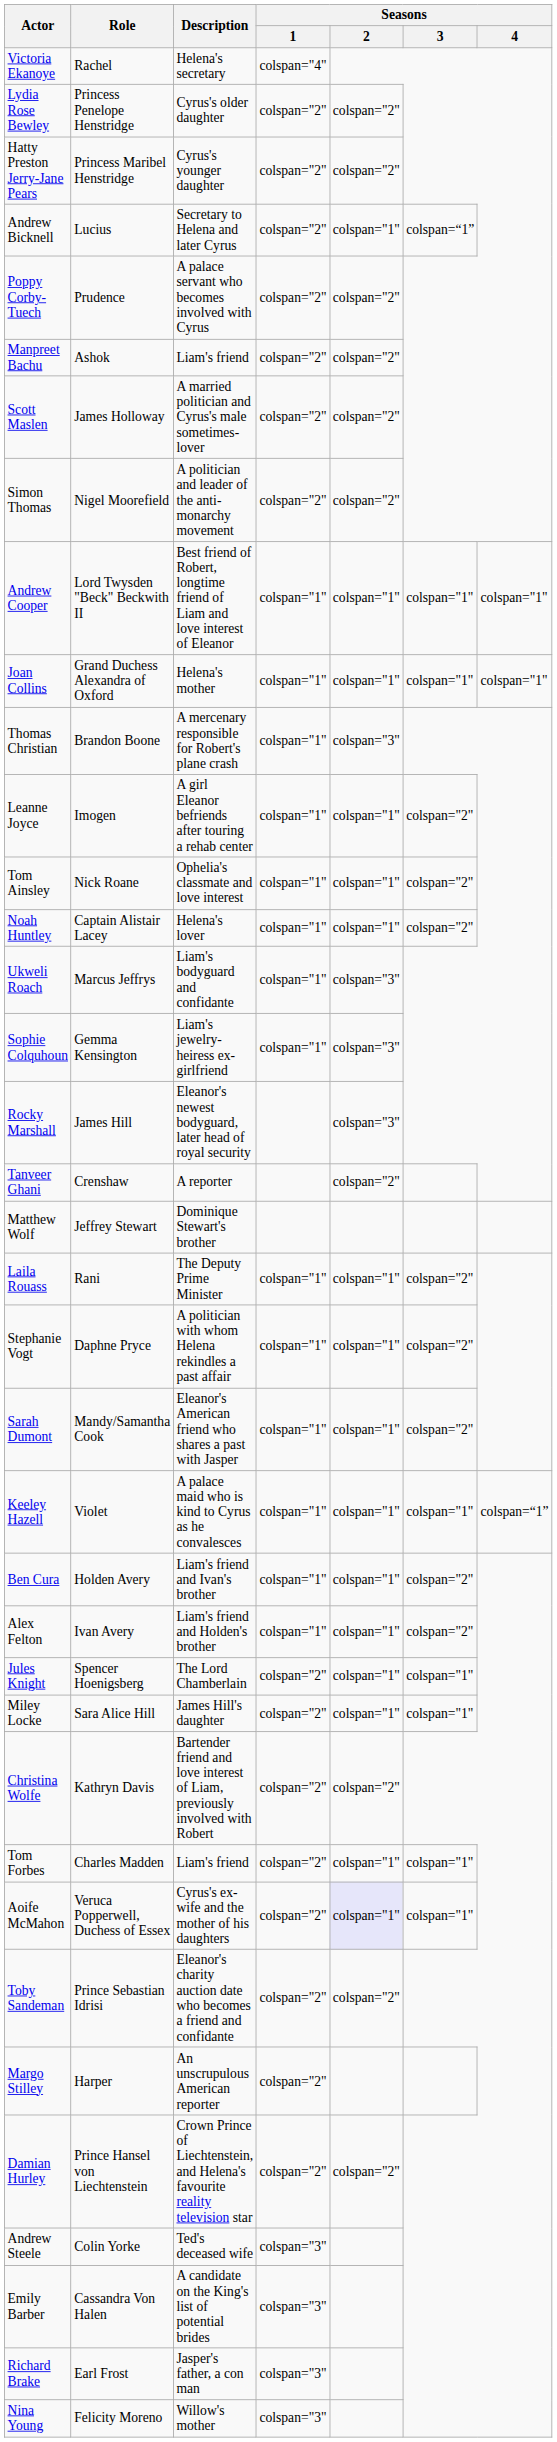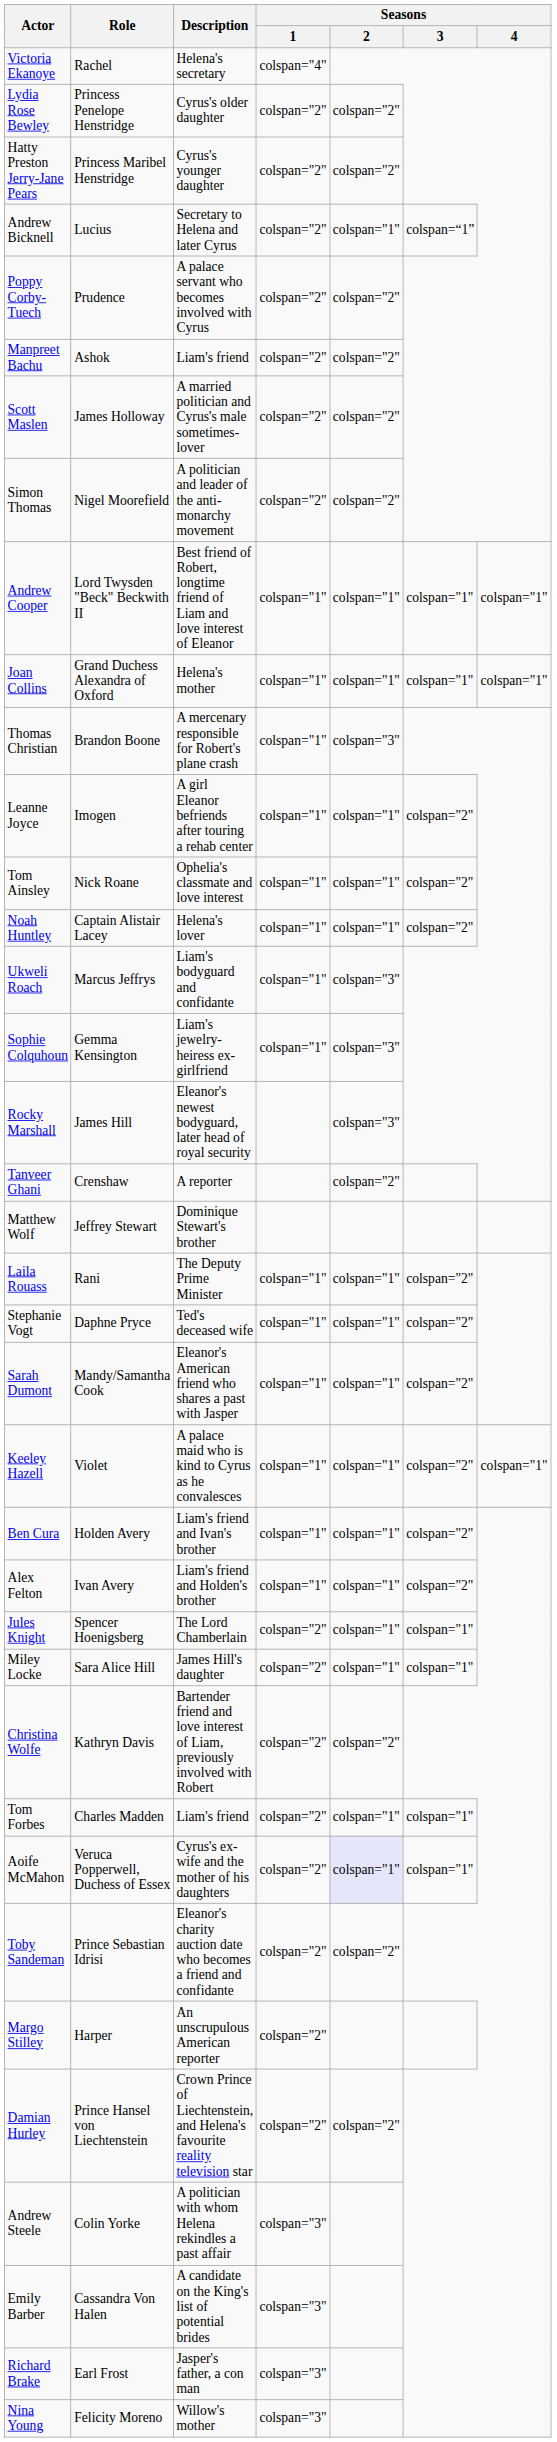(208, 1346) A politician with whom Helena rekindles a past affair -> (215, 1323) Ted's deceased wife
(440, 1512) colspan="1" -> (440, 1466) colspan="2"
(515, 1512) colspan=“1” -> (514, 1466) colspan="1"
(215, 2246) Ted's deceased wife -> (208, 2223) A politician with whom Helena rekindles a past affair
